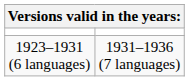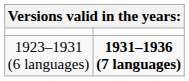(140, 55) normal -> (139, 55) bold
